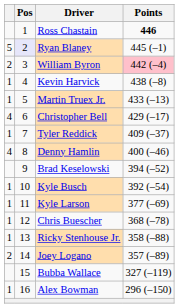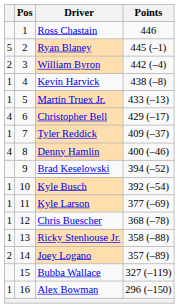(148, 30) bold -> (148, 30) normal
(25, 47) lavender background -> (25, 47) no background
(148, 65) pink background -> (148, 65) no background
